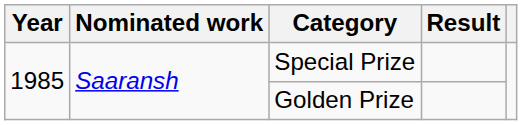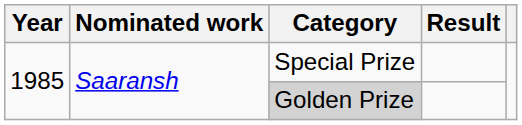(344, 100) no background -> (344, 100) lightgrey background
